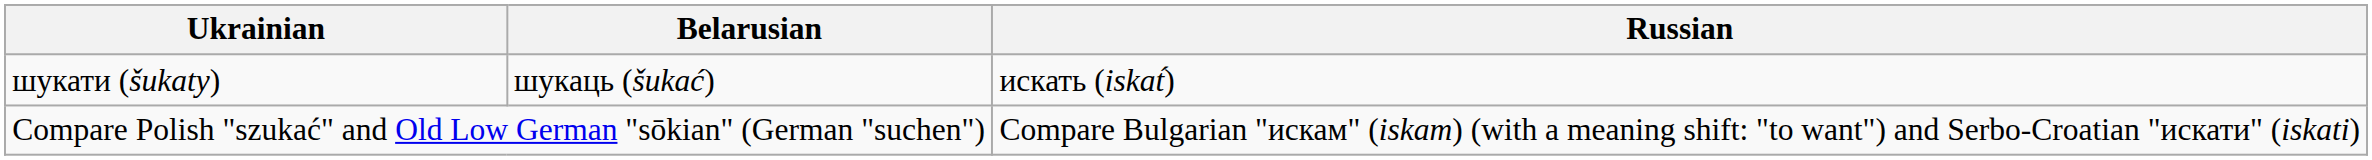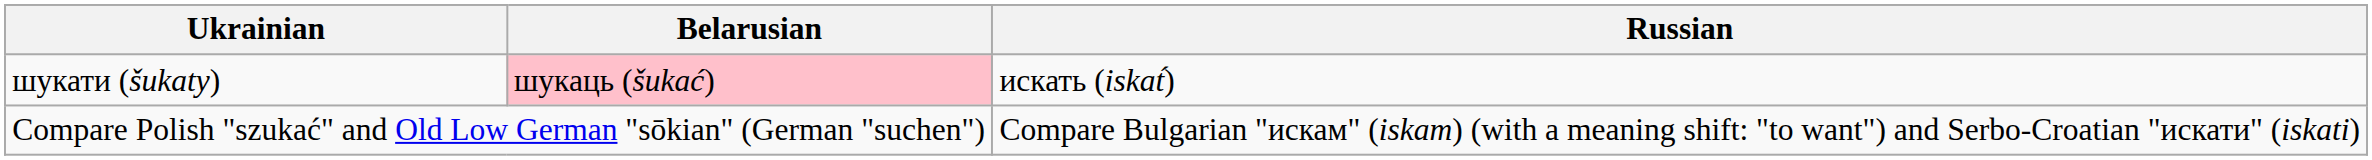(614, 79) no background -> (614, 79) pink background
